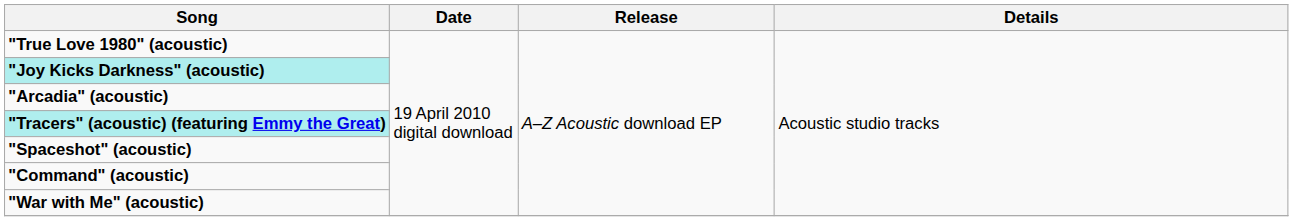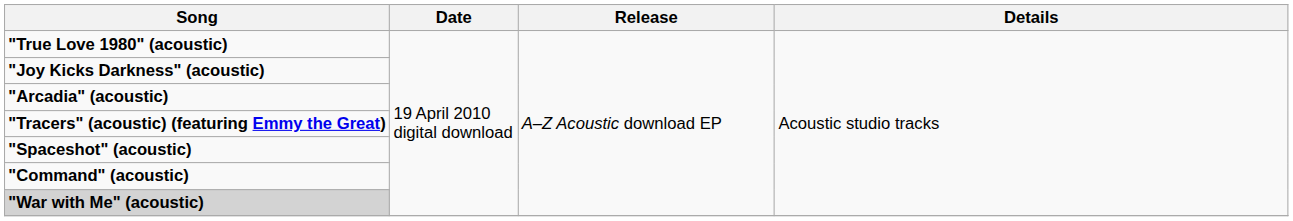(136, 70) paleturquoise background -> (136, 70) no background
(197, 123) paleturquoise background -> (197, 123) no background
(106, 202) no background -> (106, 202) lightgrey background
